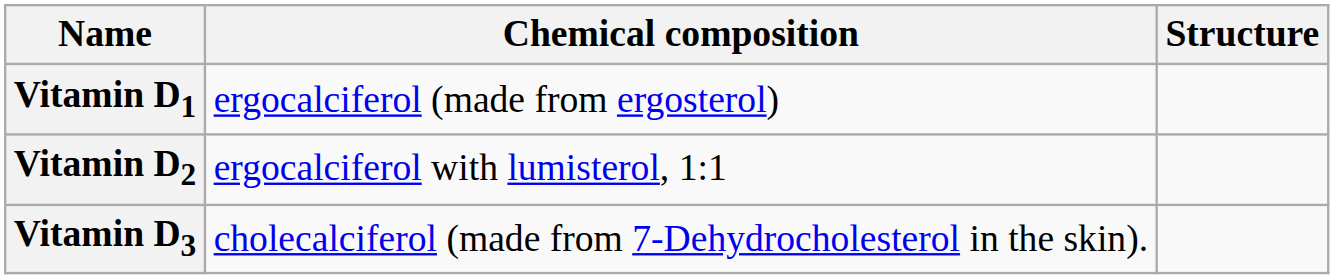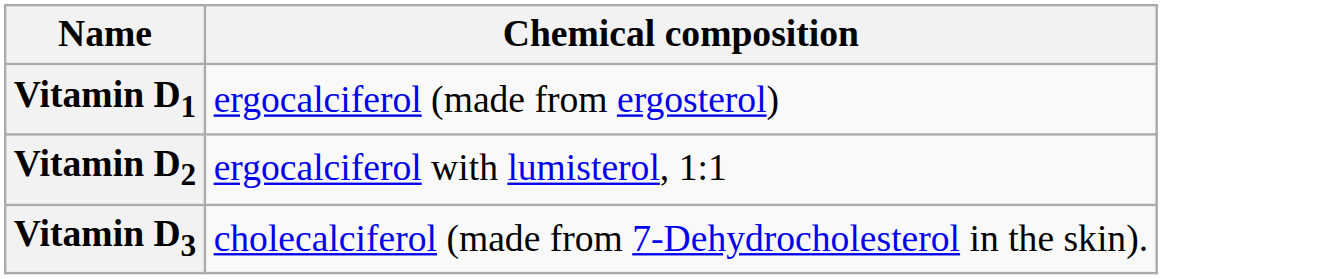- column: (1242, 34)
